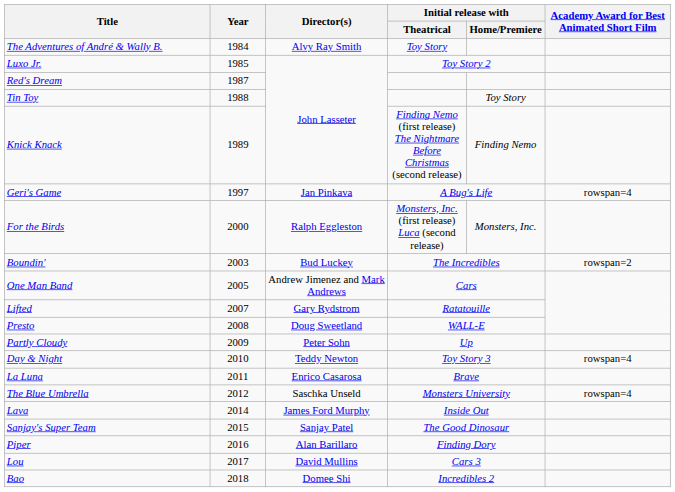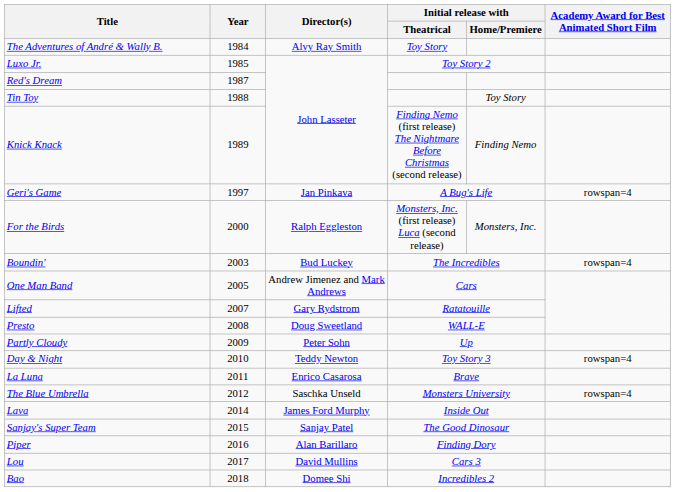(608, 262) rowspan=2 -> (608, 262) rowspan=4
